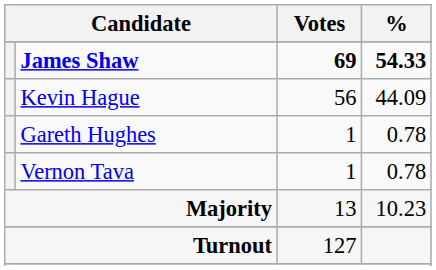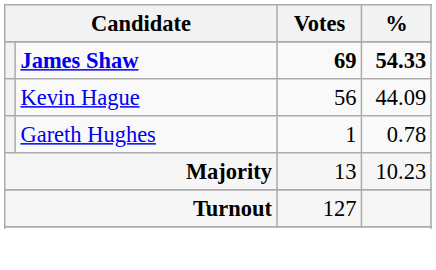- row: (77, 171)
